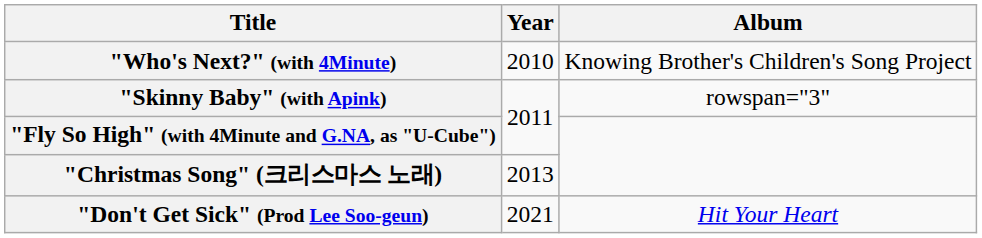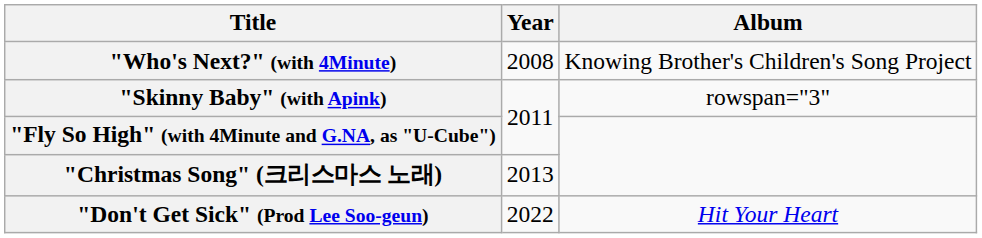(530, 60) 2010 -> (530, 60) 2008
(530, 214) 2021 -> (530, 214) 2022
